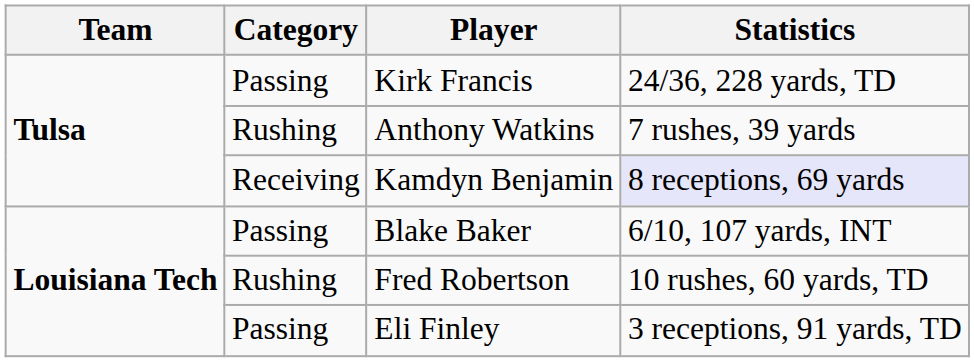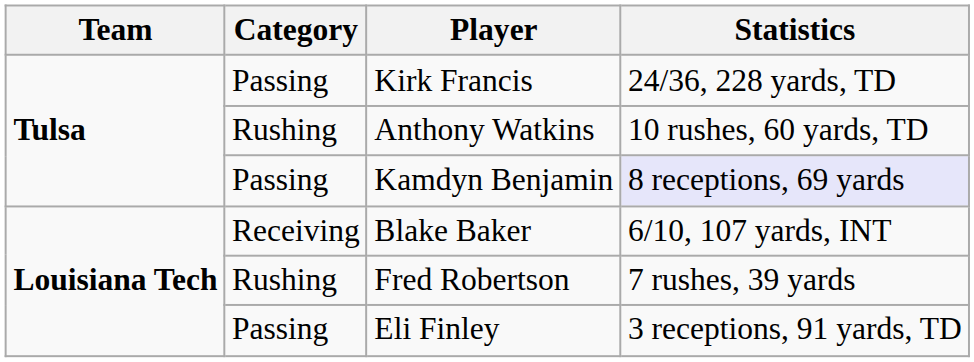(742, 129) 7 rushes, 39 yards -> (778, 129) 10 rushes, 60 yards, TD
(296, 179) Receiving -> (280, 179) Passing
(280, 229) Passing -> (296, 229) Receiving
(778, 279) 10 rushes, 60 yards, TD -> (742, 279) 7 rushes, 39 yards
